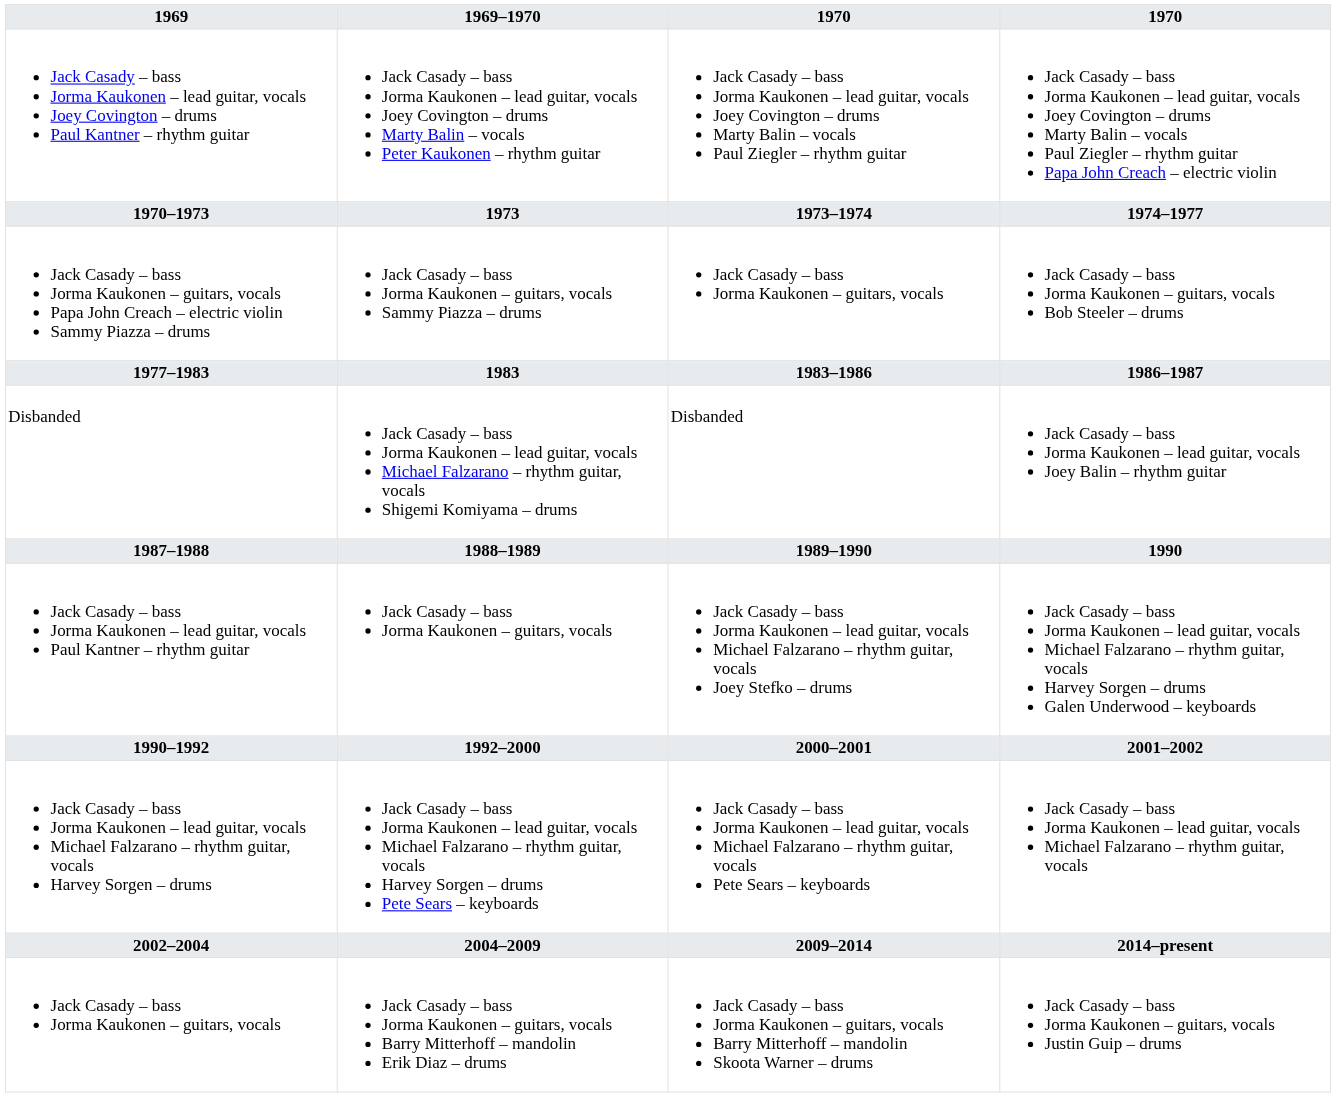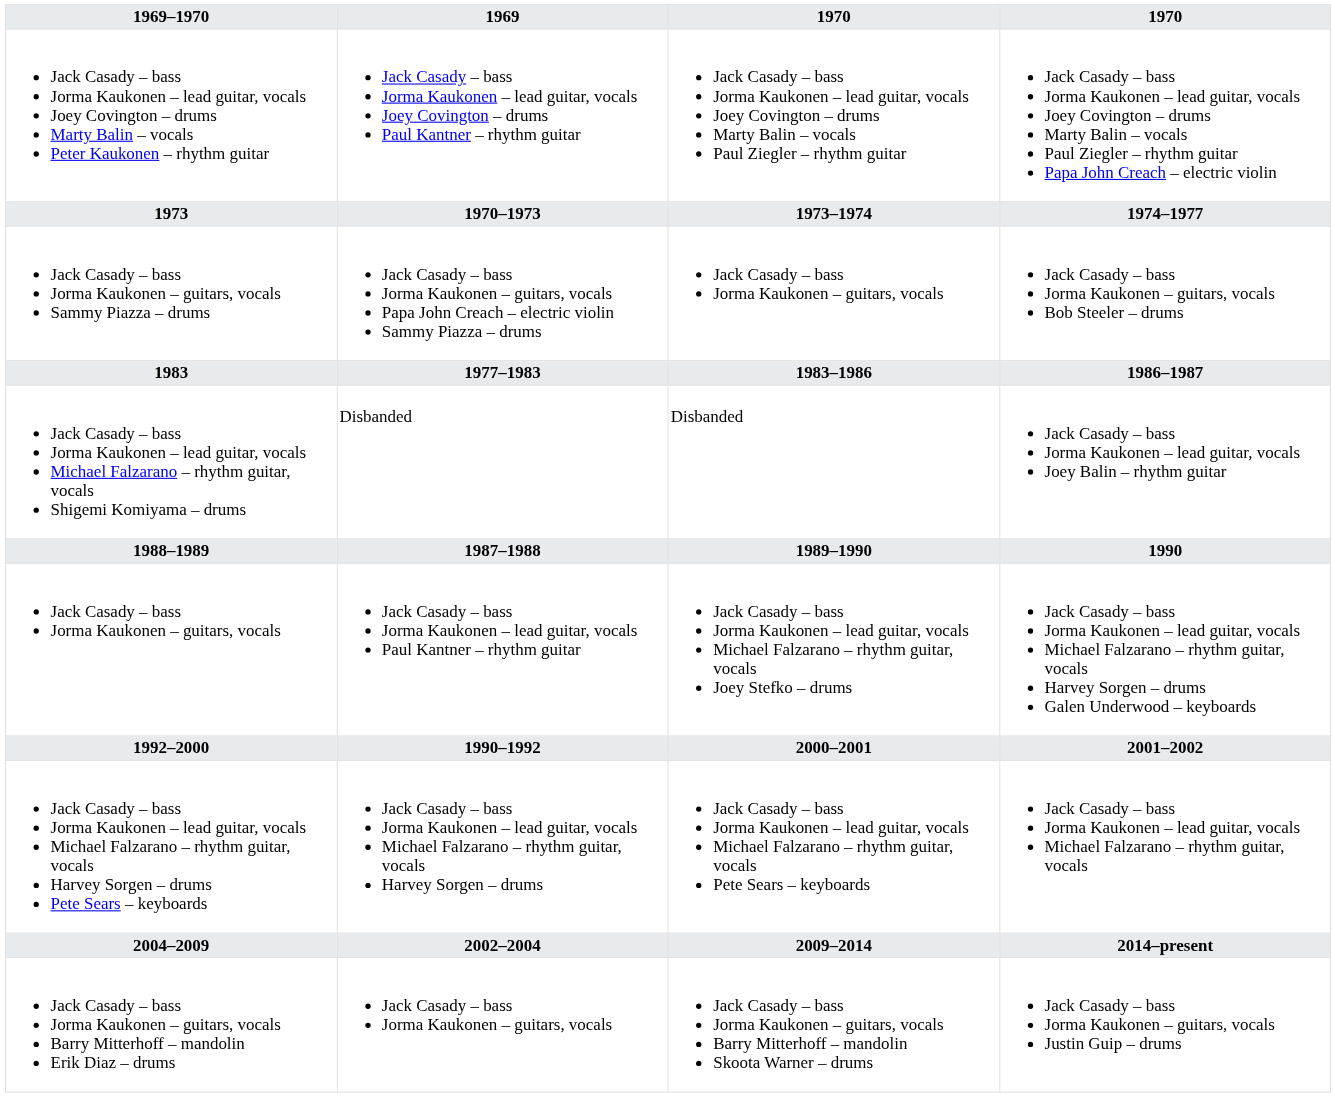columns swapped: (171, 16) <-> (502, 16)
